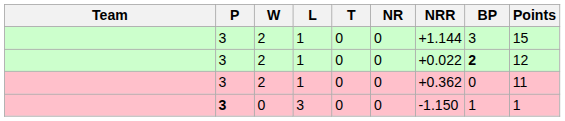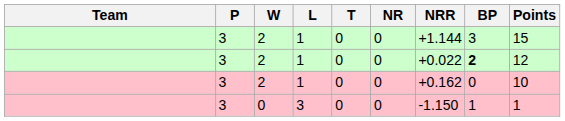(440, 82) +0.362 -> (440, 82) +0.162
(520, 82) 11 -> (521, 82) 10
(223, 104) bold -> (223, 104) normal
